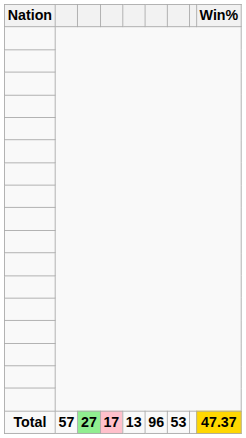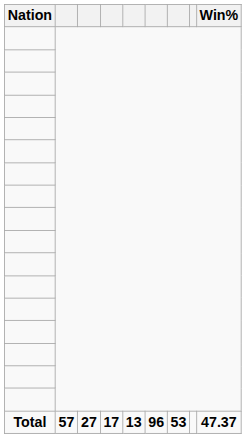(89, 422) lightgreen background -> (89, 422) no background
(111, 422) pink background -> (111, 422) no background
(219, 422) gold background -> (219, 422) no background
